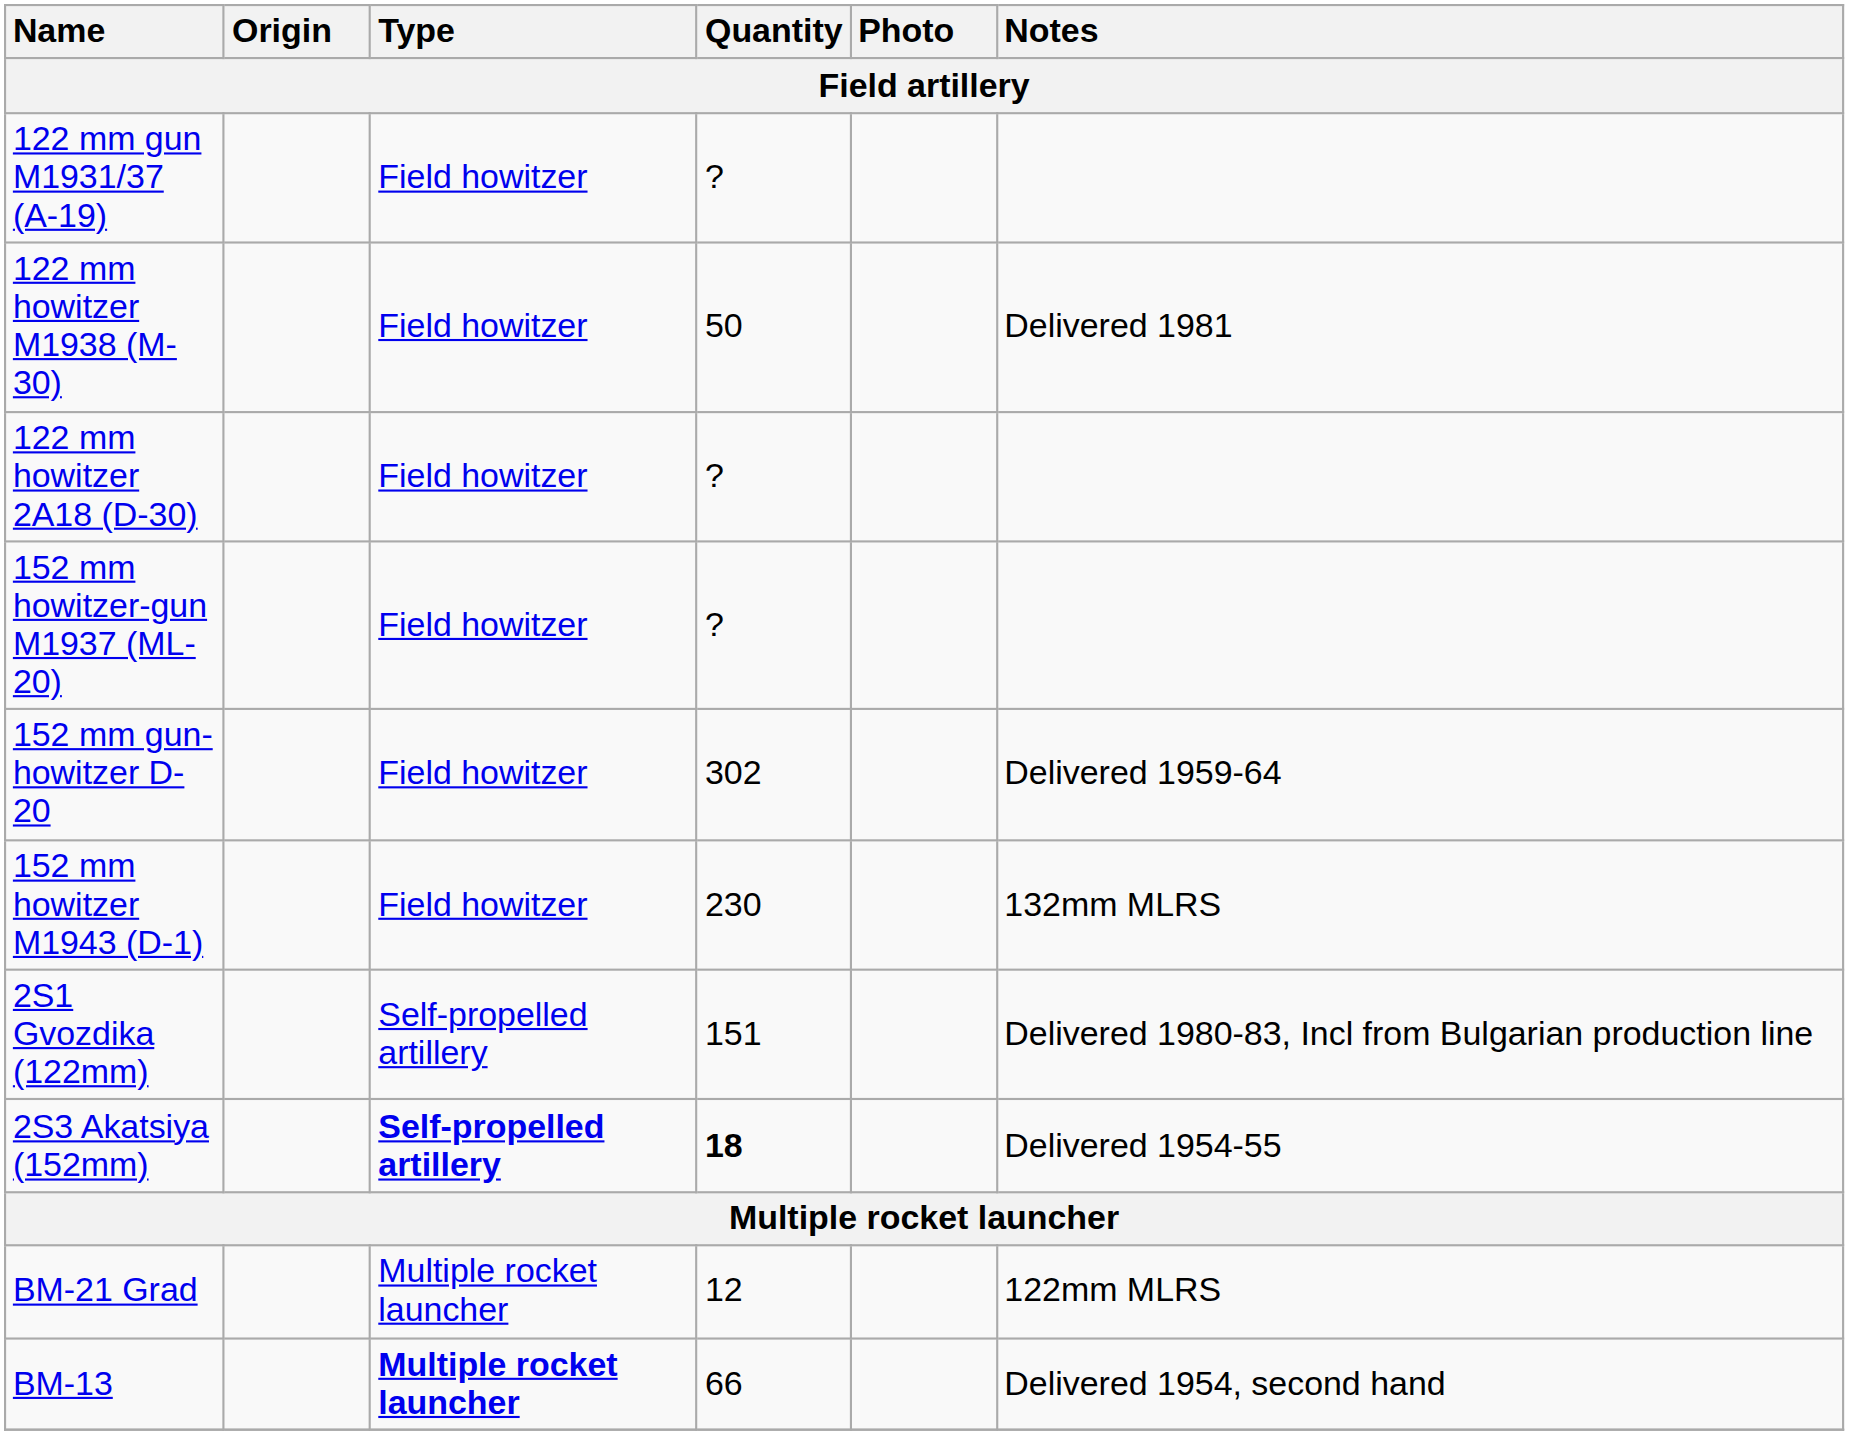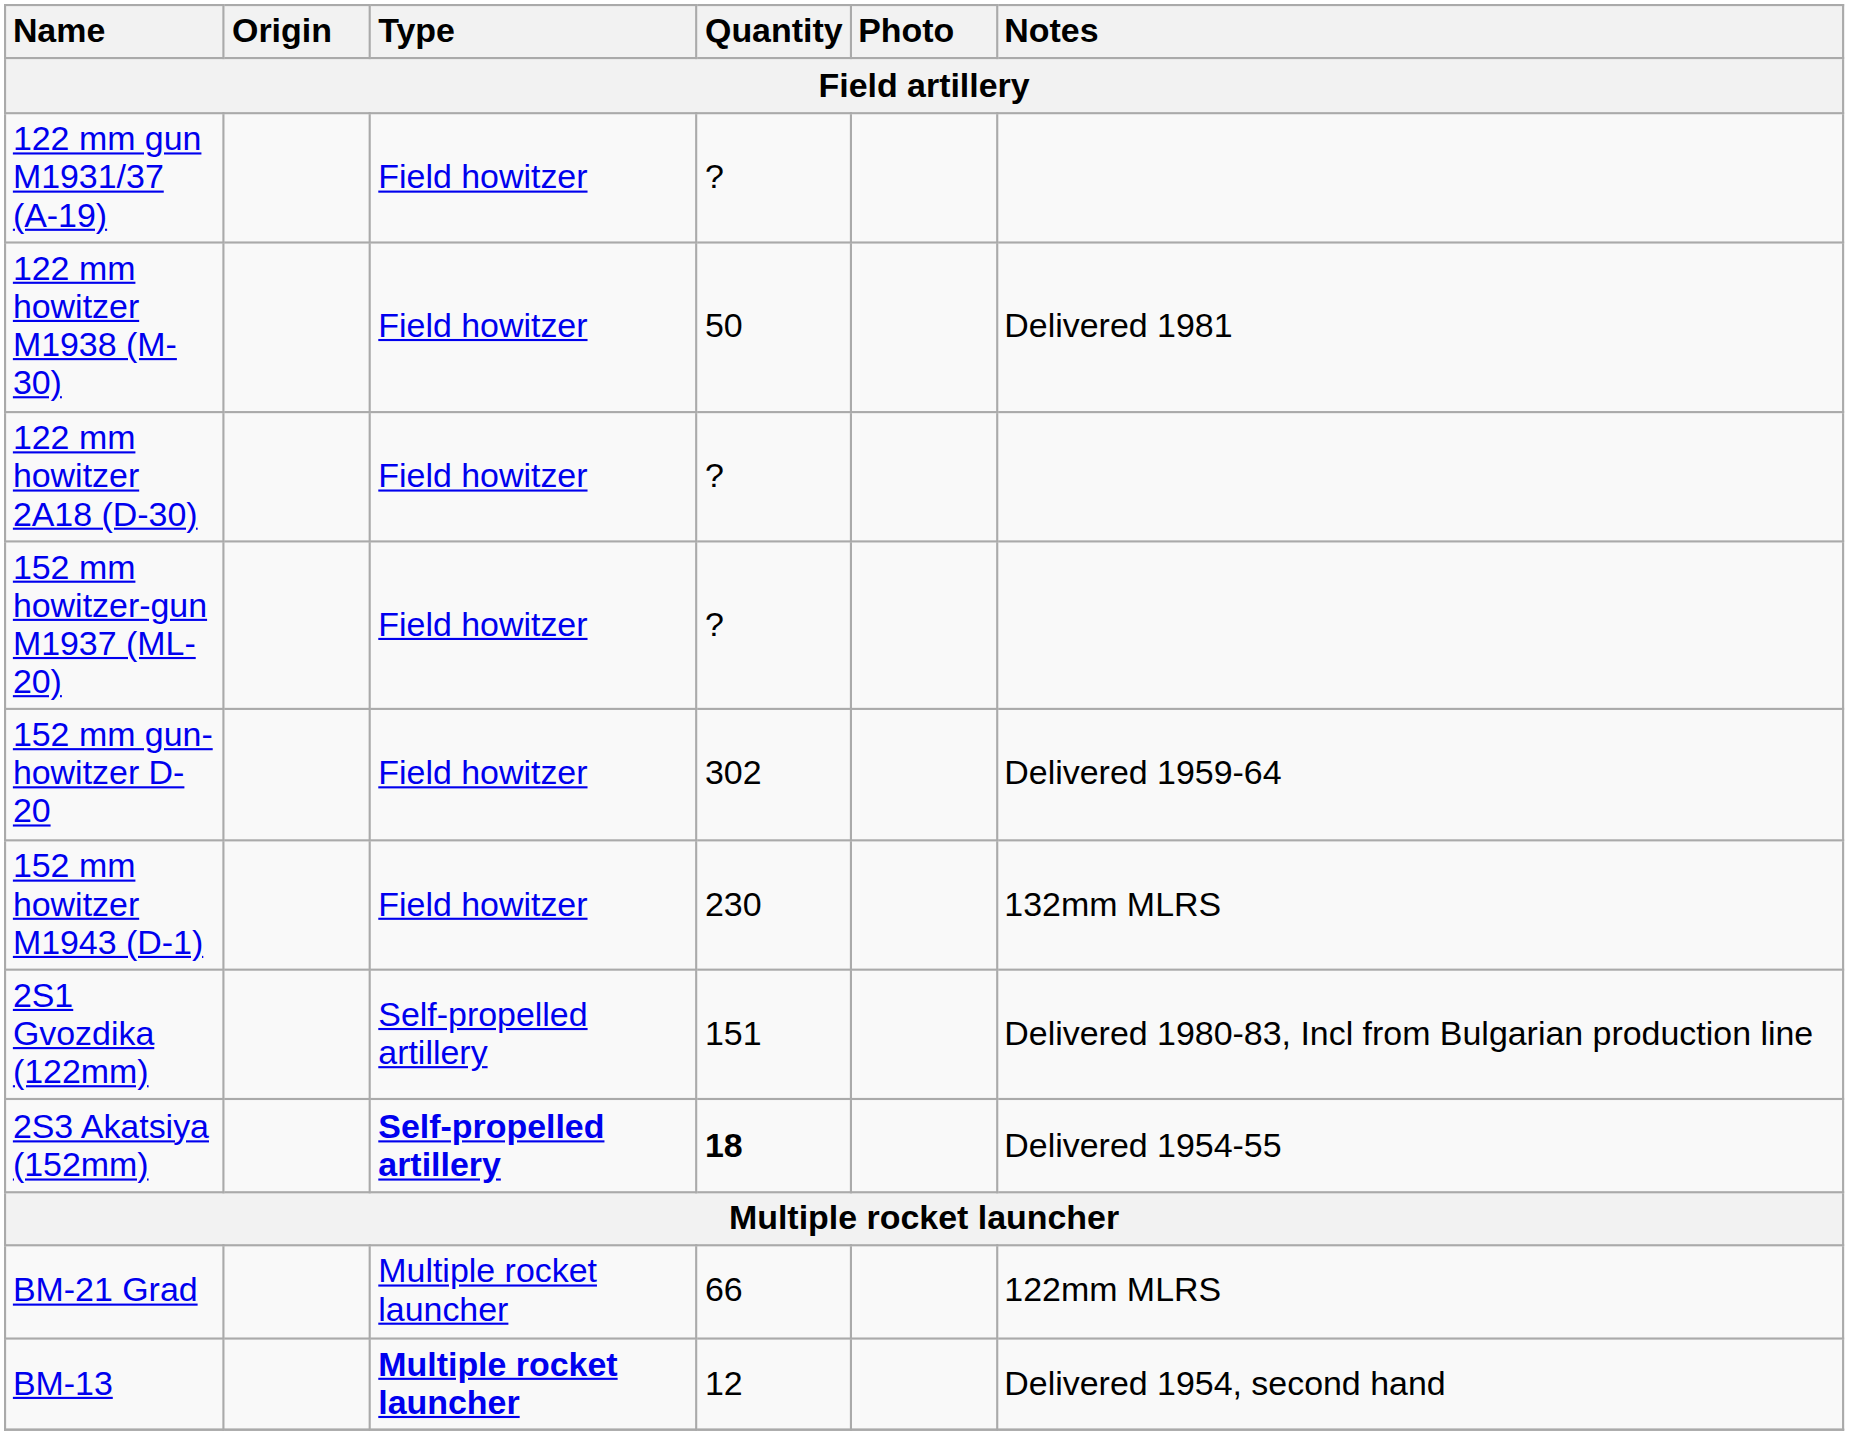(724, 1290) 12 -> (724, 1290) 66
(724, 1382) 66 -> (724, 1382) 12
